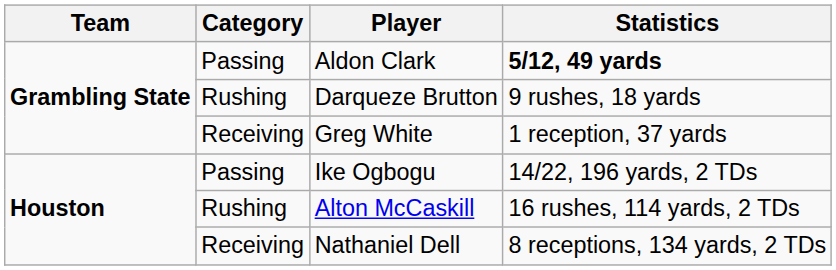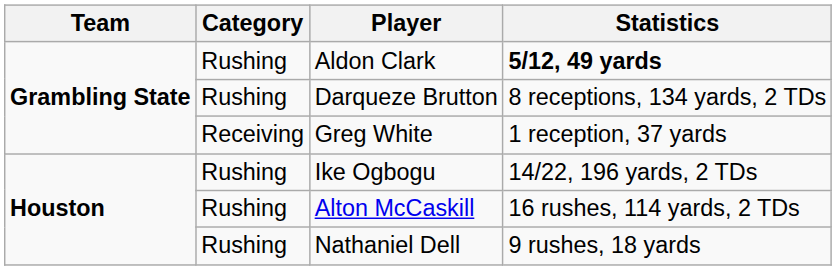(243, 60) Passing -> (244, 60) Rushing
(605, 97) 9 rushes, 18 yards -> (667, 97) 8 receptions, 134 yards, 2 TDs
(243, 171) Passing -> (244, 171) Rushing
(253, 245) Receiving -> (244, 245) Rushing
(667, 245) 8 receptions, 134 yards, 2 TDs -> (605, 245) 9 rushes, 18 yards
